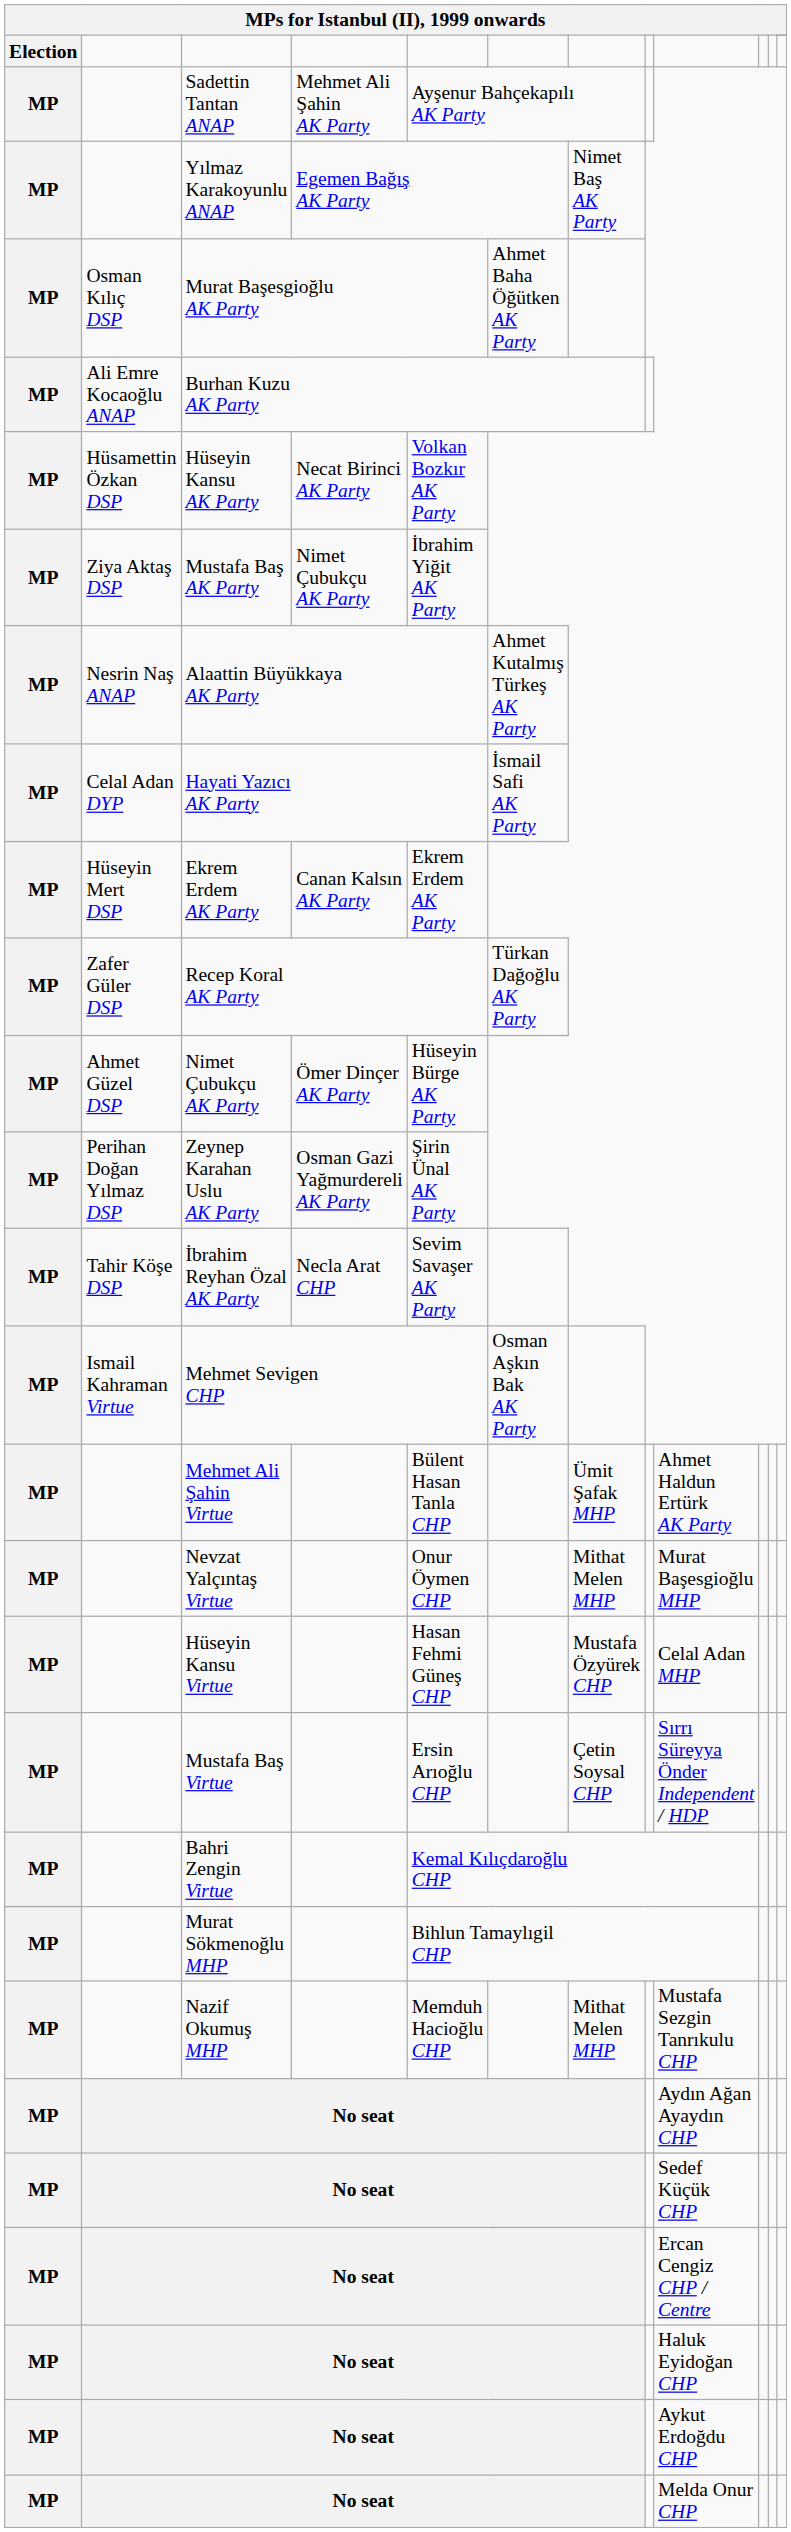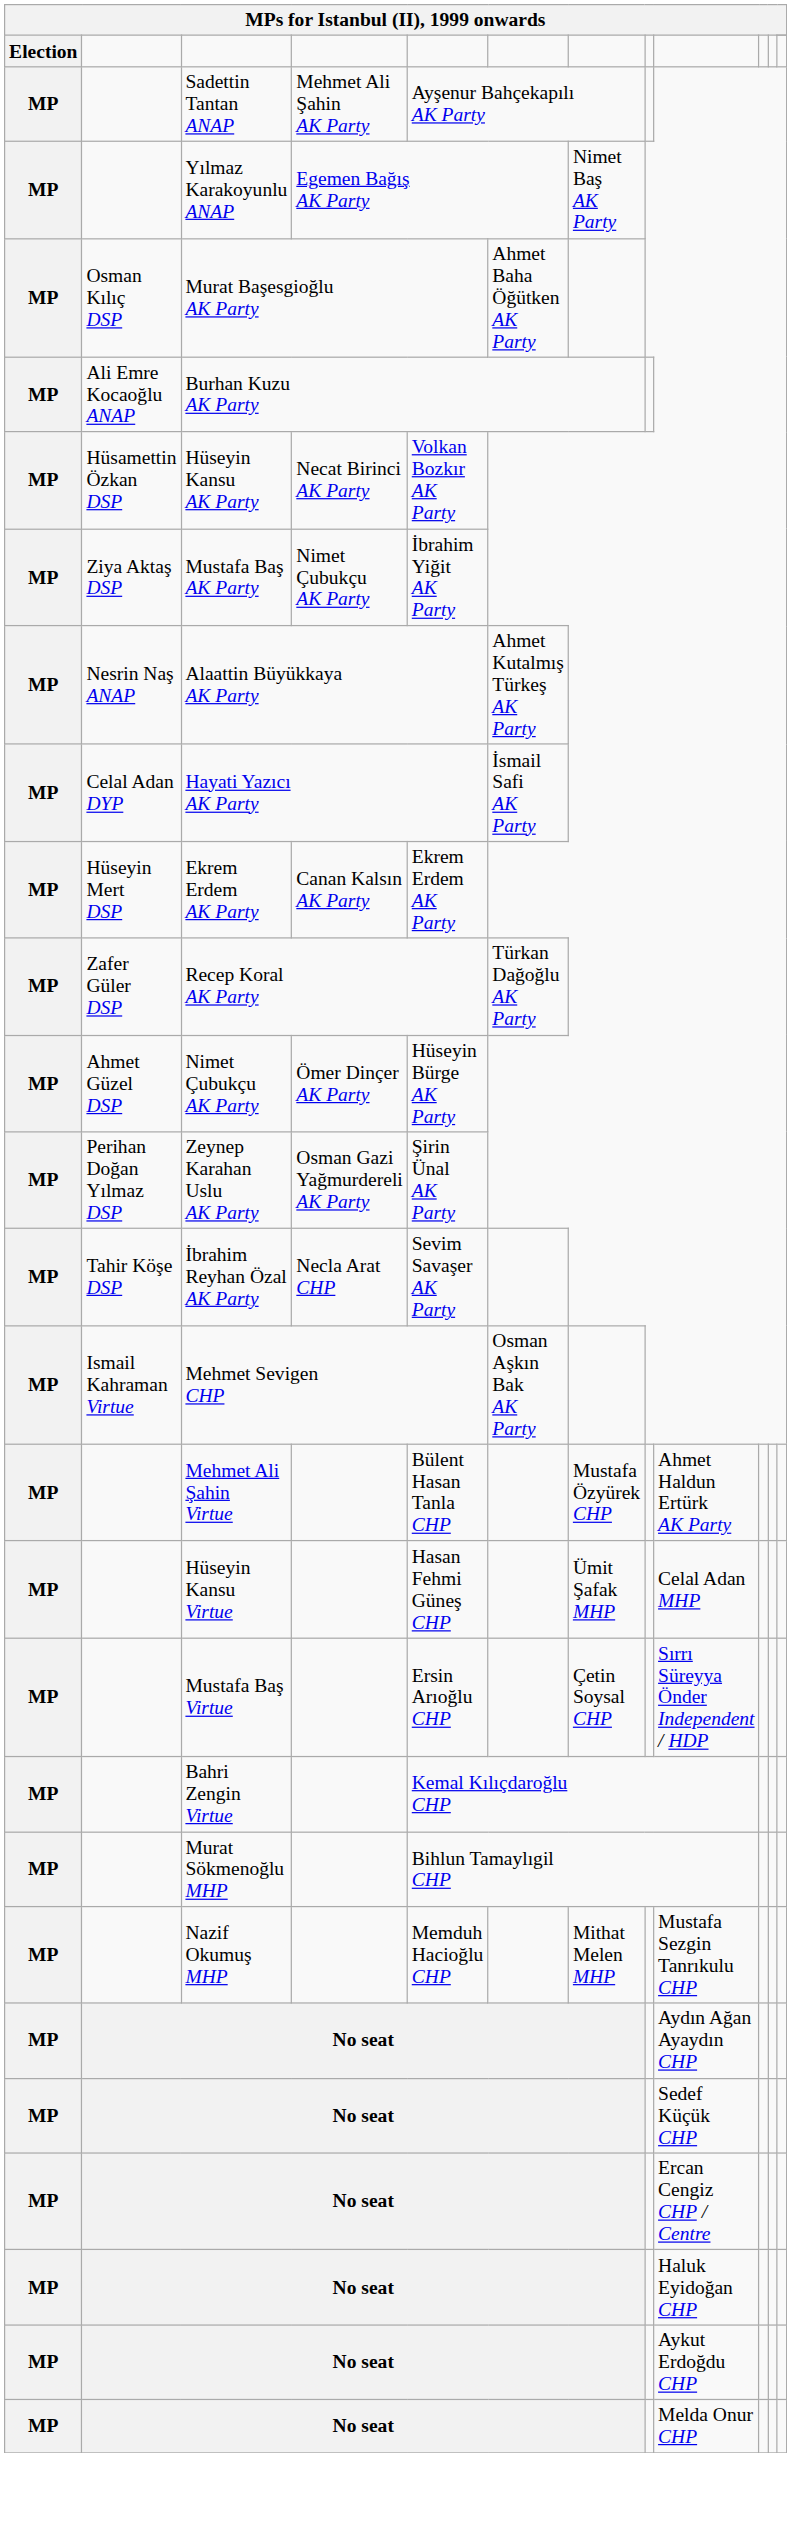(595, 1492) Ümit Şafak MHP -> (606, 1492) Mustafa Özyürek CHP
- row: (221, 1578)
(606, 1664) Mustafa Özyürek CHP -> (595, 1589) Ümit Şafak MHP
